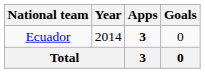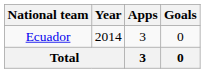(143, 36) bold -> (143, 36) normal
